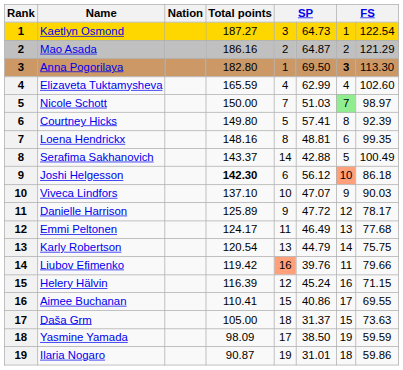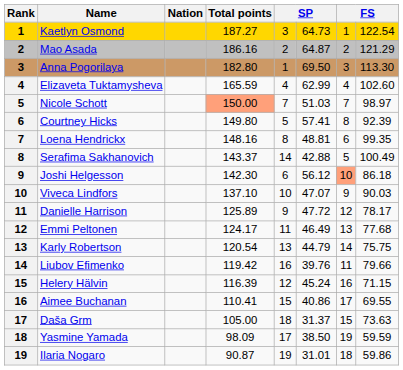(346, 67) bold -> (346, 67) normal
(240, 103) no background -> (240, 103) lightsalmon background
(346, 103) lightgreen background -> (346, 103) no background
(240, 175) bold -> (240, 175) normal
(285, 265) lightsalmon background -> (285, 265) no background
